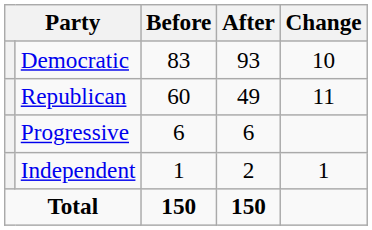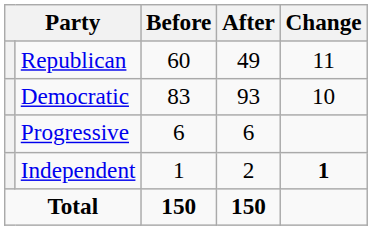rows swapped: (75, 59) <-> (74, 96)
(324, 170) normal -> (324, 170) bold
